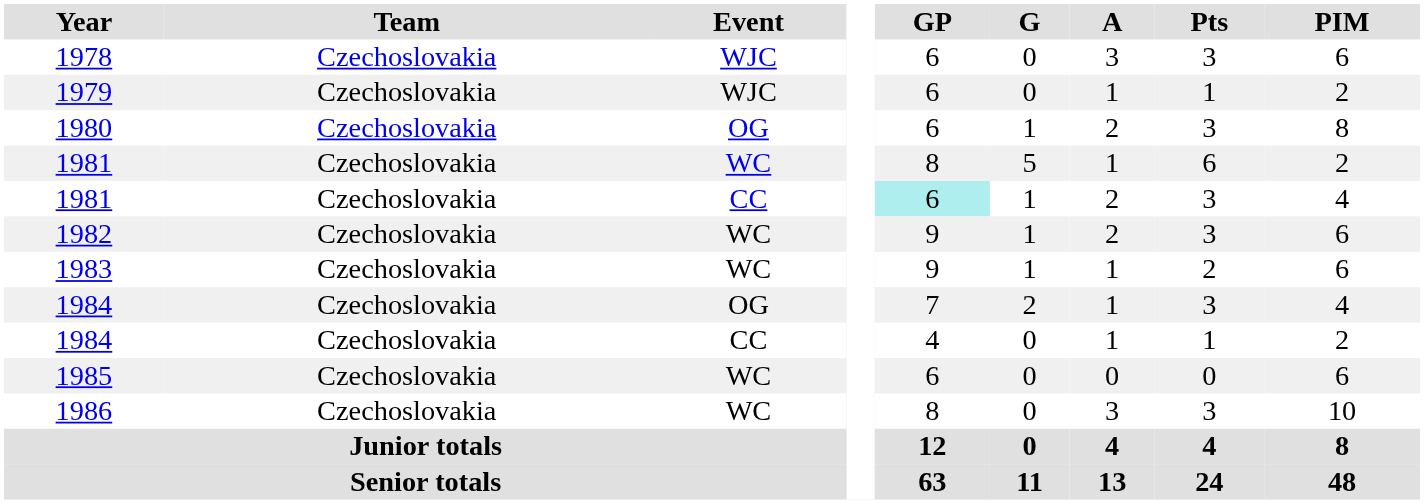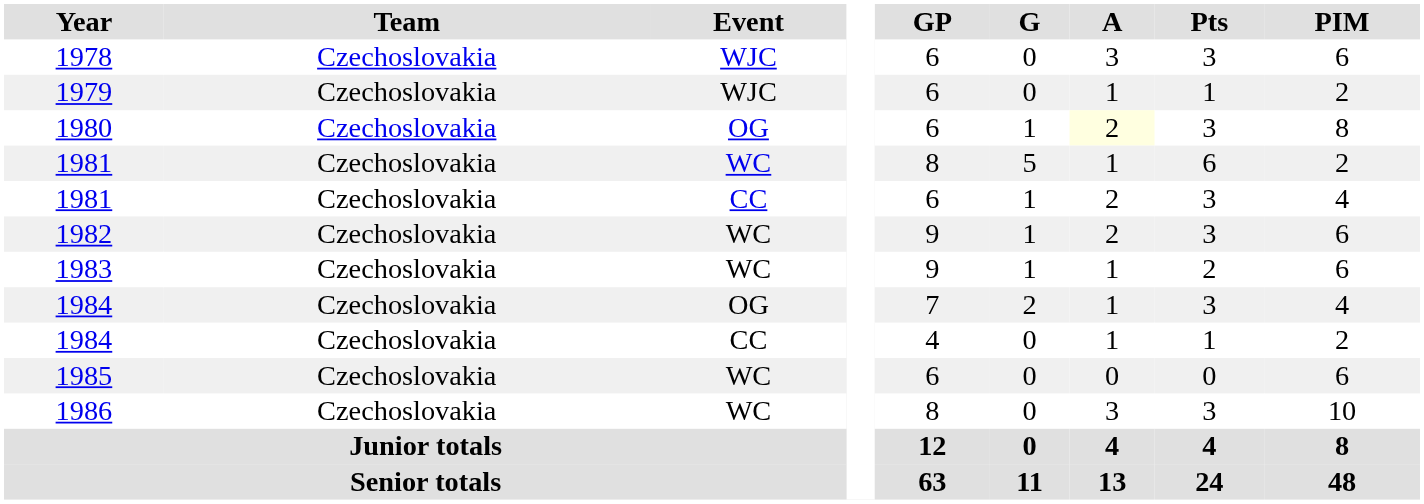(1112, 127) no background -> (1112, 127) lightyellow background
(932, 198) paleturquoise background -> (932, 198) no background
